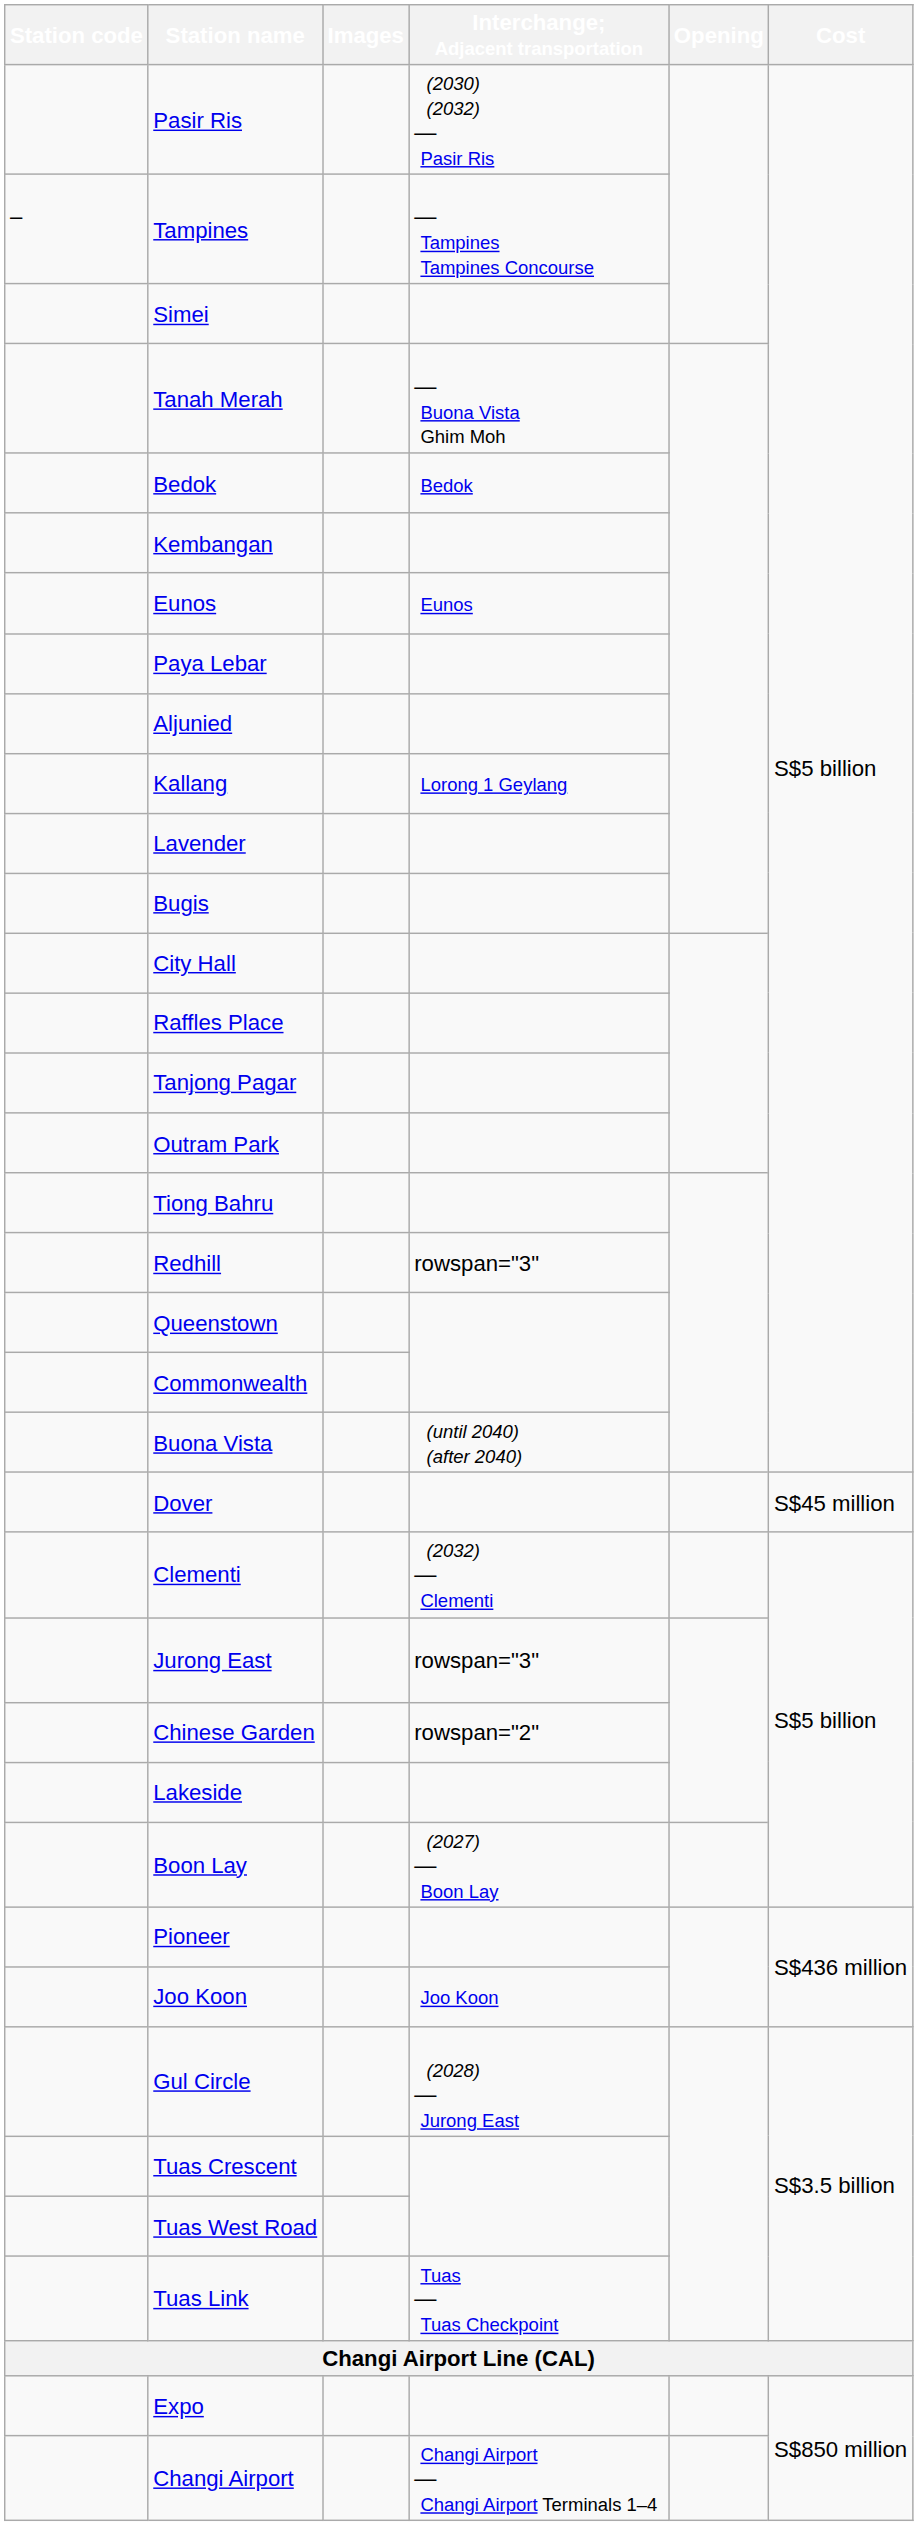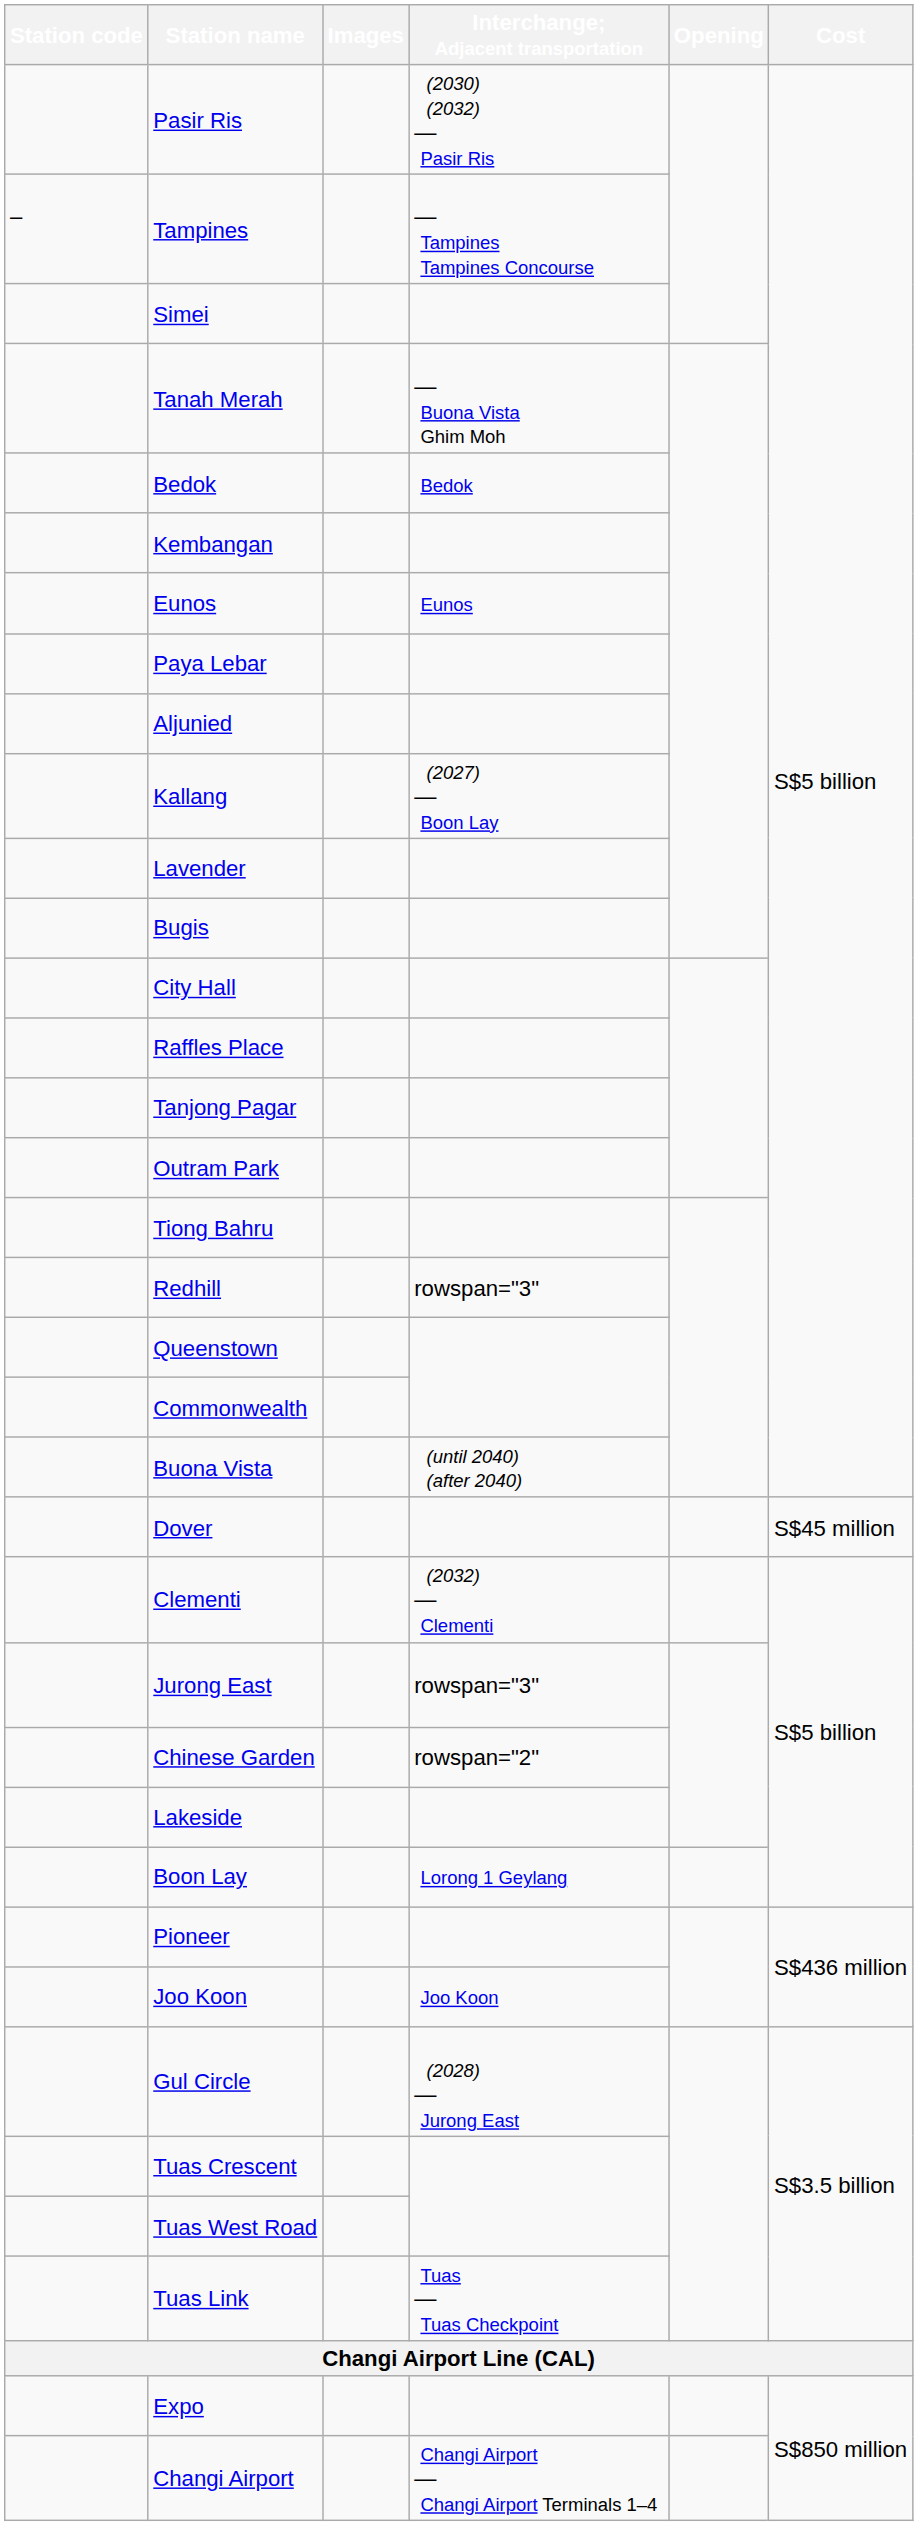(491, 783) Lorong 1 Geylang -> (456, 796) (2027) ― Boon Lay
(456, 1865) (2027) ― Boon Lay -> (491, 1877) Lorong 1 Geylang
